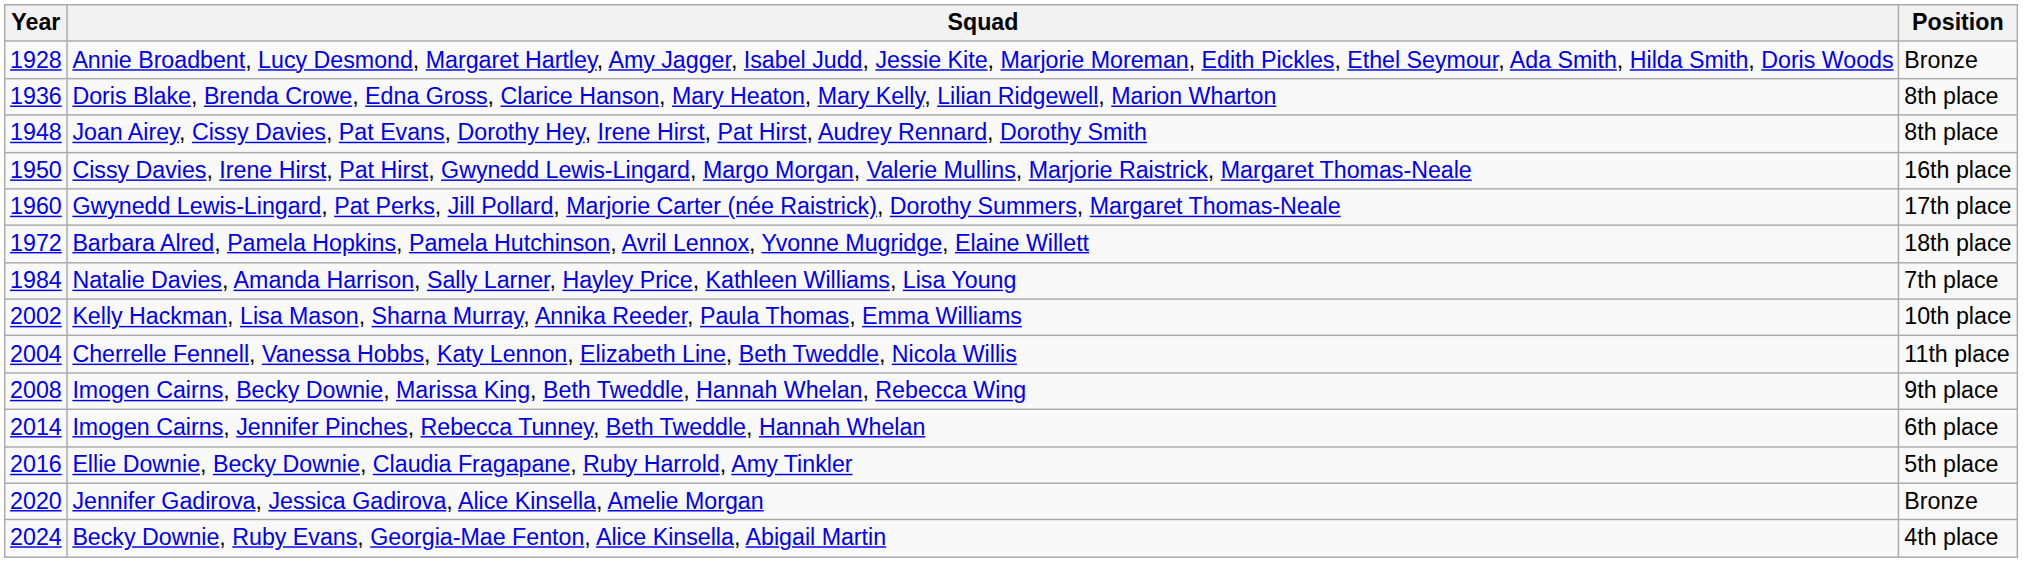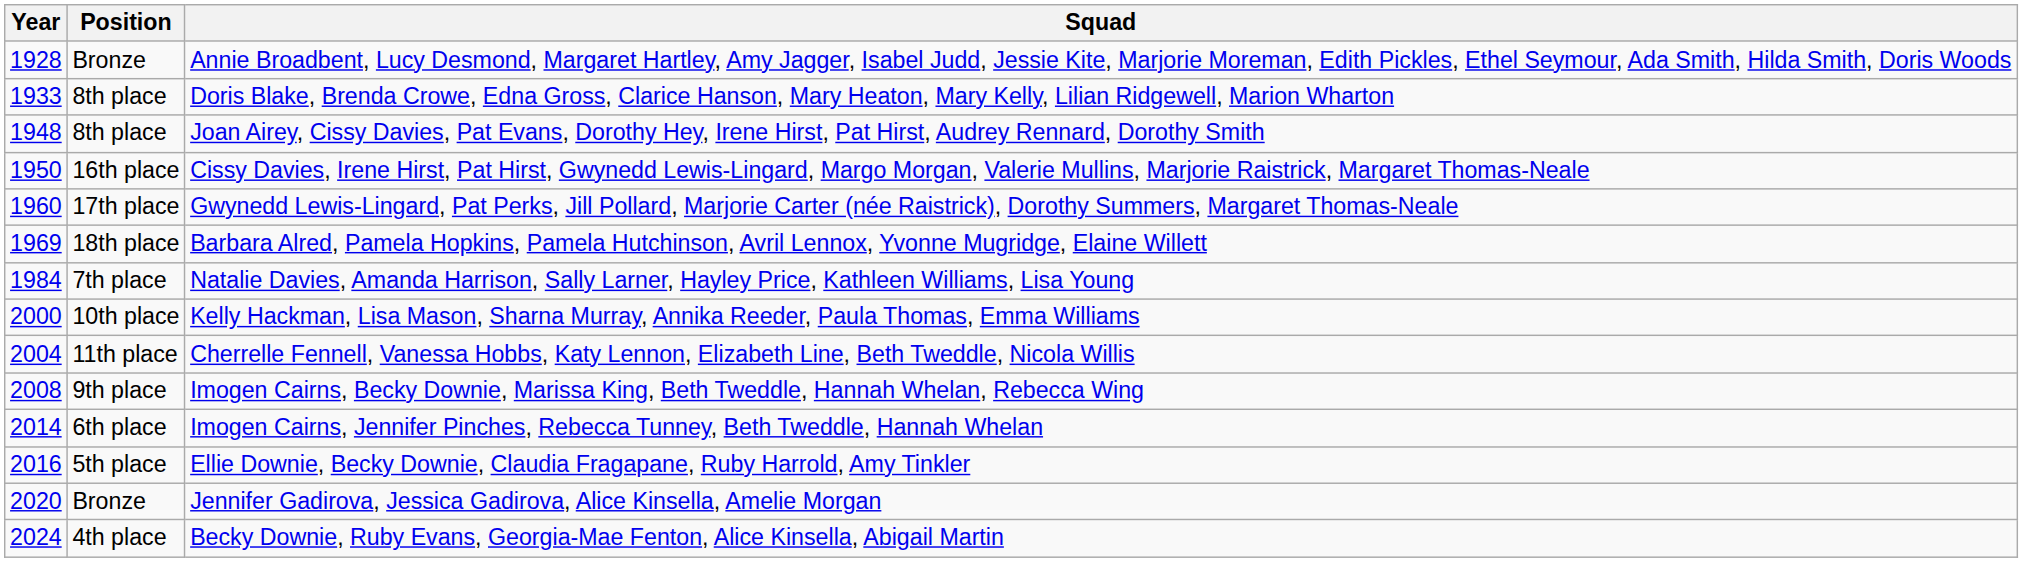columns swapped: (1958, 22) <-> (983, 22)
(36, 96) 1936 -> (36, 96) 1933
(36, 243) 1972 -> (36, 243) 1969
(36, 317) 2002 -> (36, 317) 2000
